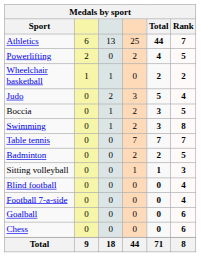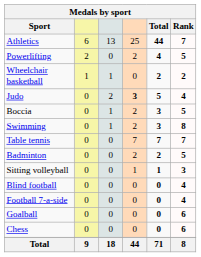(135, 96) normal -> (135, 96) bold
